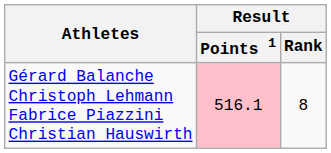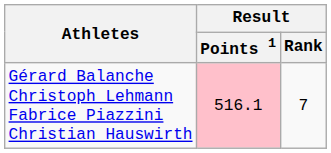(303, 105) 8 -> (303, 105) 7
